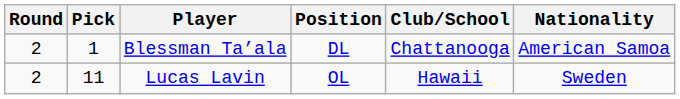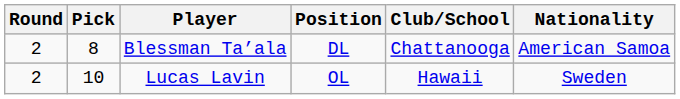(94, 49) 1 -> (94, 49) 8
(94, 78) 11 -> (94, 78) 10
